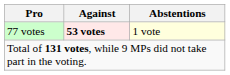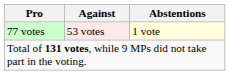(86, 31) bold -> (86, 31) normal
